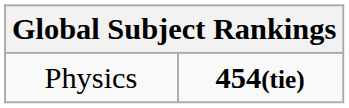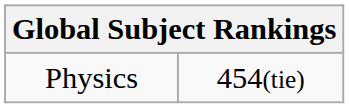(260, 77) bold -> (261, 77) normal
